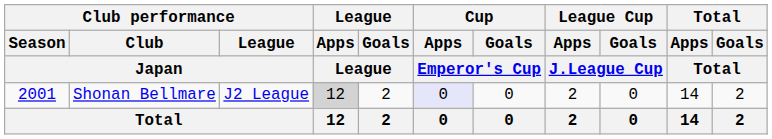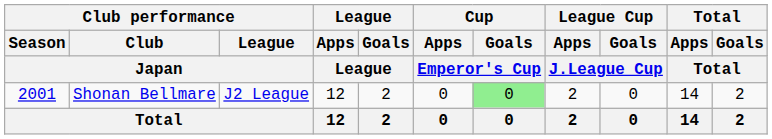(336, 95) lightgrey background -> (336, 95) no background
(443, 95) lavender background -> (443, 95) no background
(509, 95) no background -> (509, 95) lightgreen background
